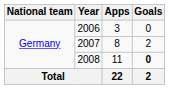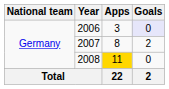(148, 28) no background -> (148, 28) lavender background
(117, 60) no background -> (117, 60) gold background
(148, 60) bold -> (148, 60) normal
